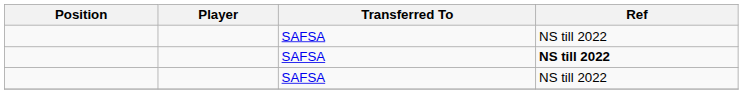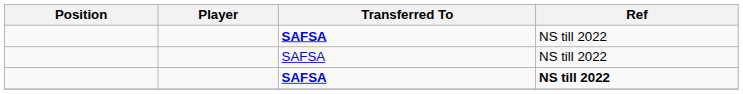(303, 36) normal -> (304, 36) bold
(574, 57) bold -> (573, 57) normal
(303, 78) normal -> (304, 78) bold
(573, 78) normal -> (574, 78) bold
